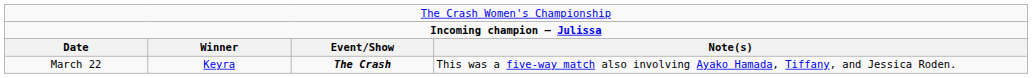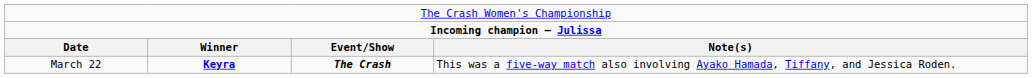(219, 64) normal -> (219, 64) bold
